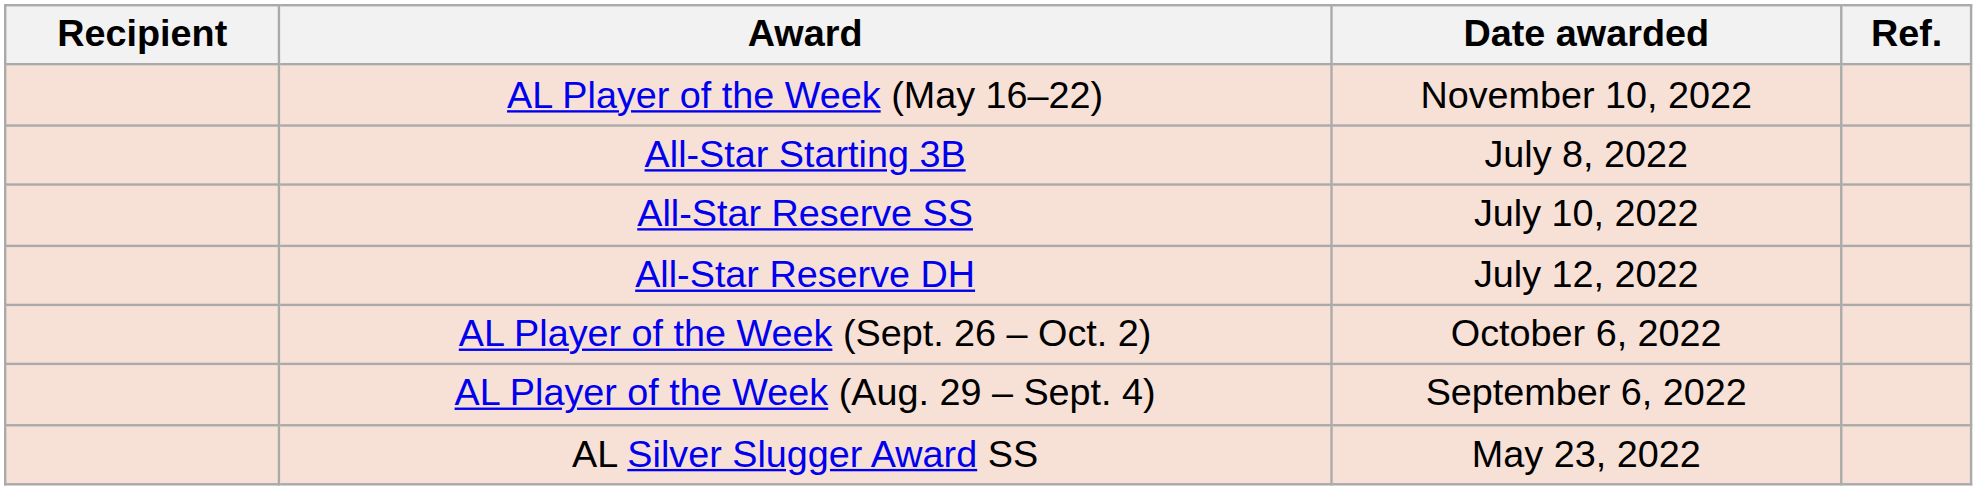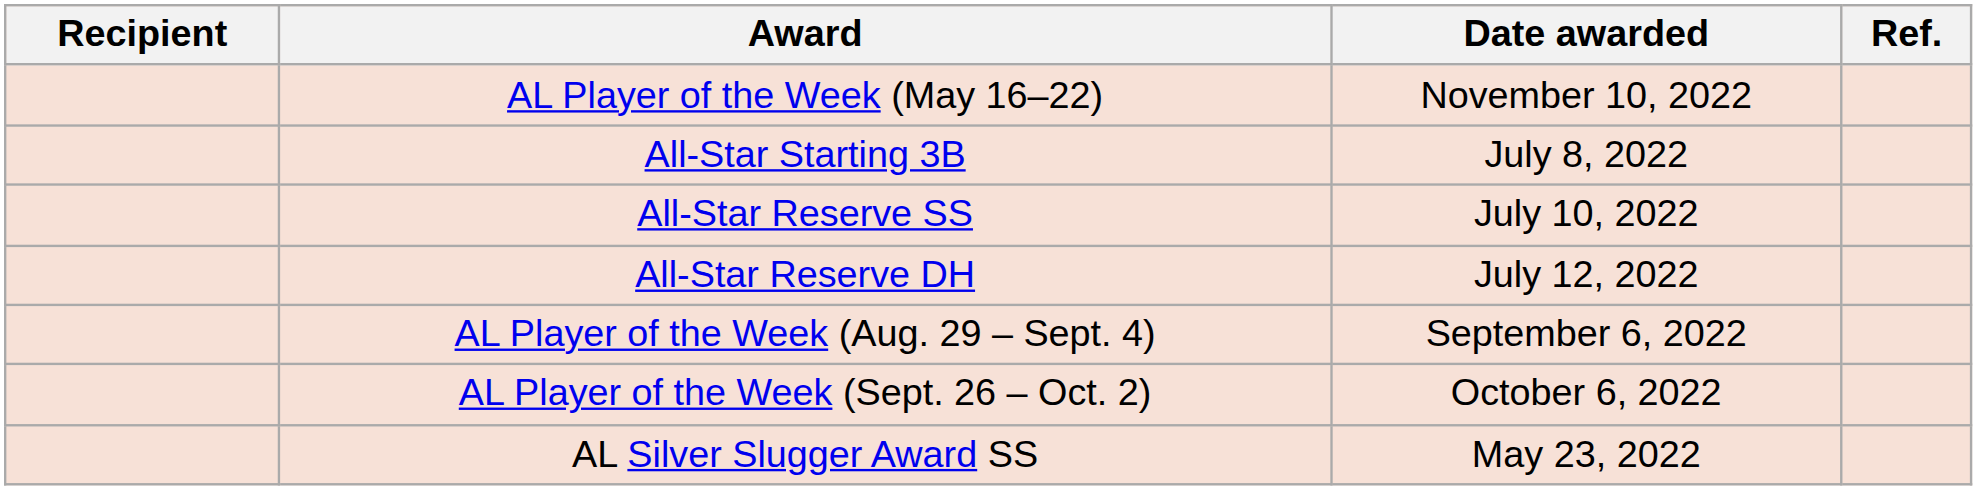rows swapped: (805, 393) <-> (805, 333)
